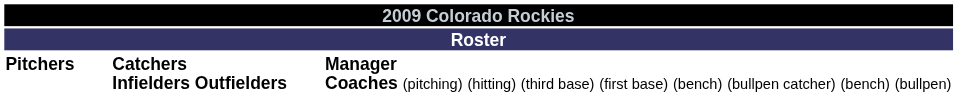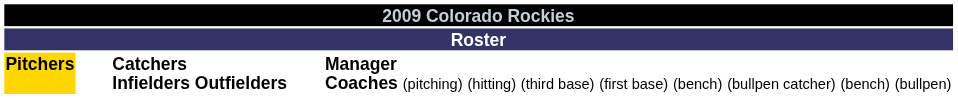(40, 64) no background -> (40, 64) gold background
